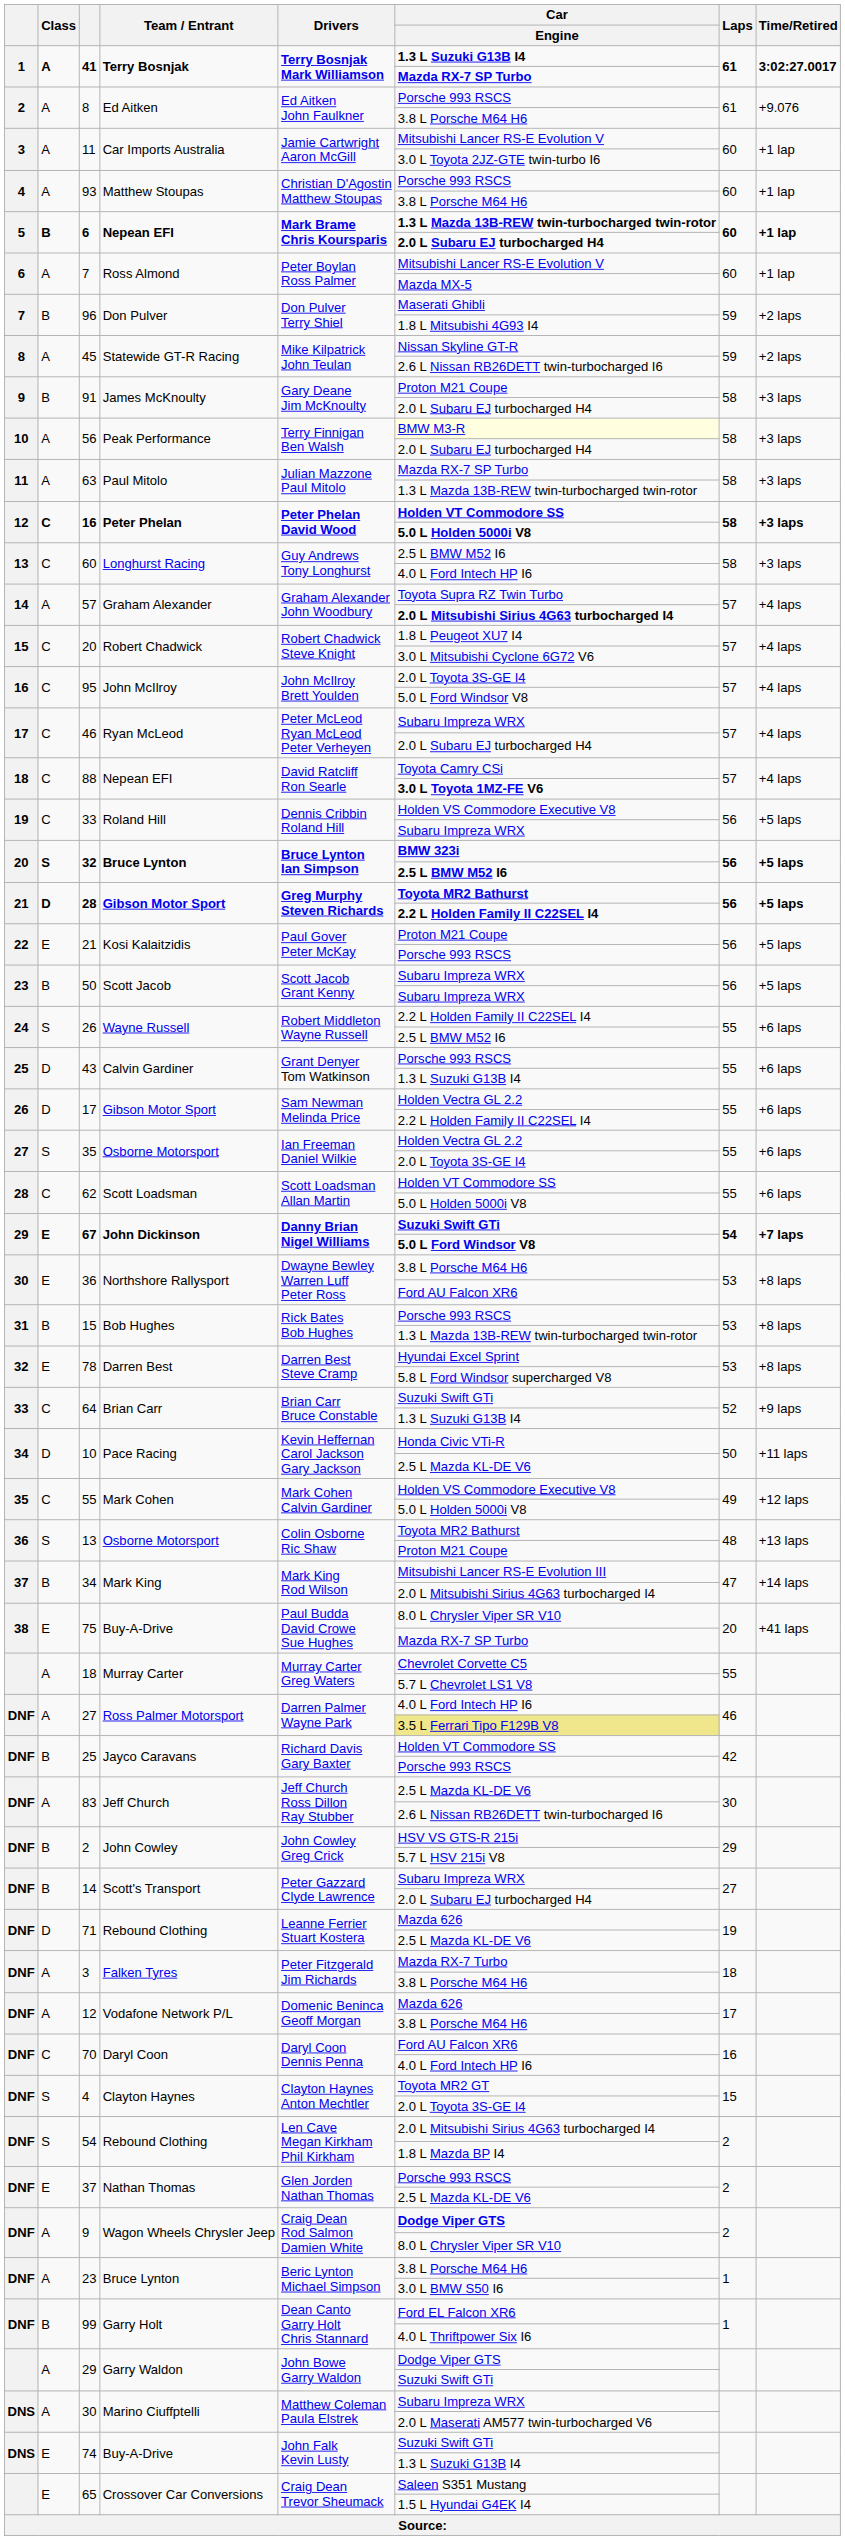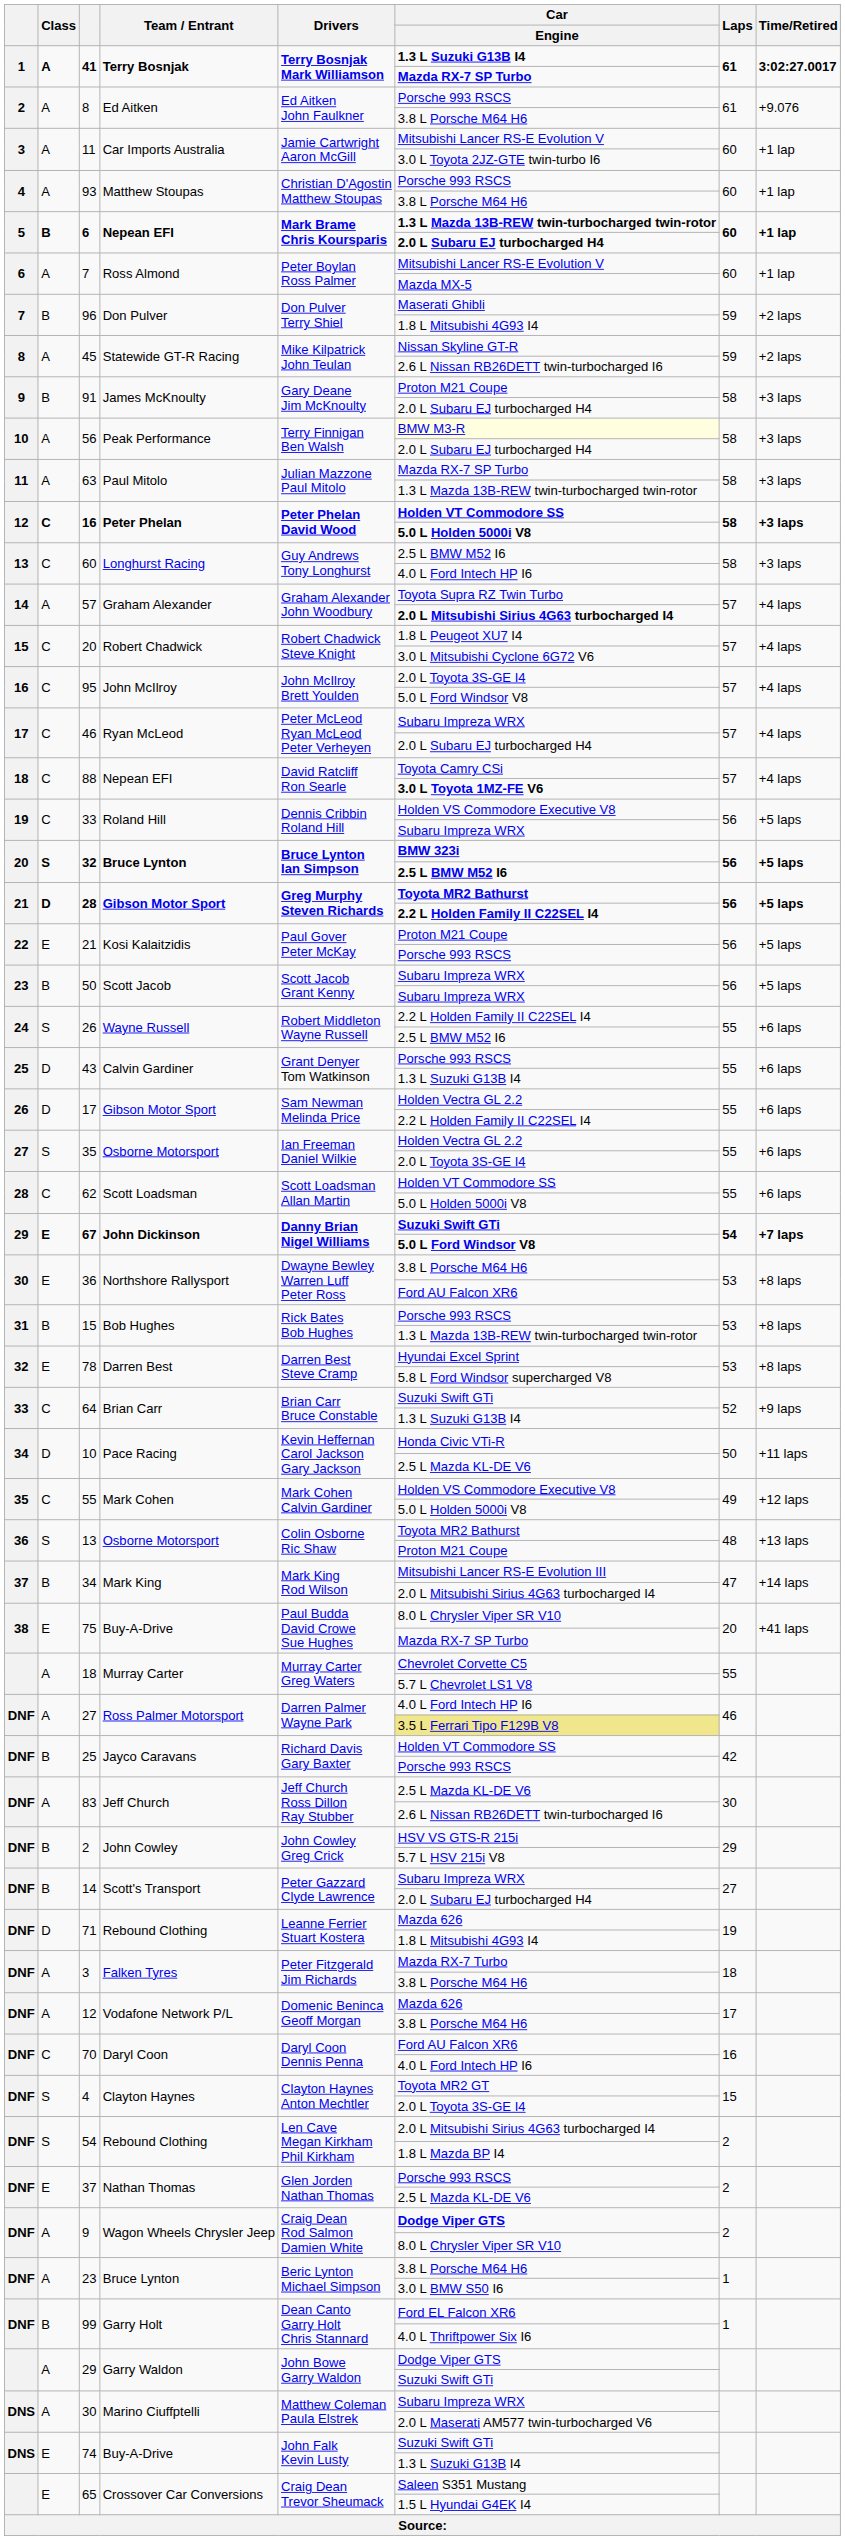(464, 1941) 2.5 L Mazda KL-DE V6 -> (468, 1941) 1.8 L Mitsubishi 4G93 I4
